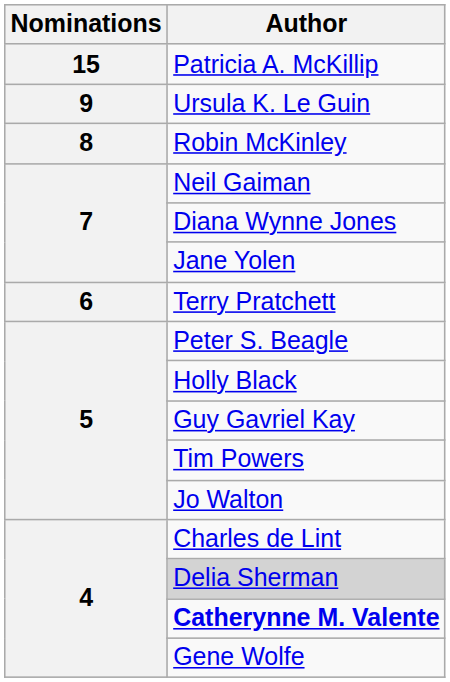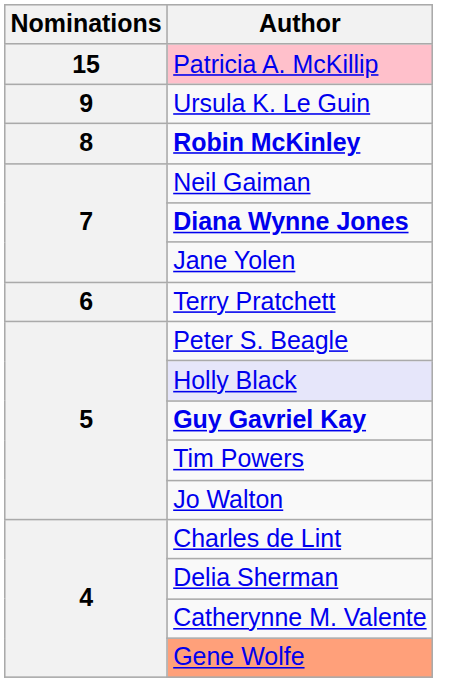(276, 63) no background -> (276, 63) pink background
(260, 143) normal -> (267, 143) bold
(285, 222) normal -> (291, 222) bold
(235, 380) no background -> (235, 380) lavender background
(264, 420) normal -> (270, 420) bold
(256, 578) lightgrey background -> (256, 578) no background
(306, 618) bold -> (300, 618) normal
(239, 657) no background -> (239, 657) lightsalmon background
